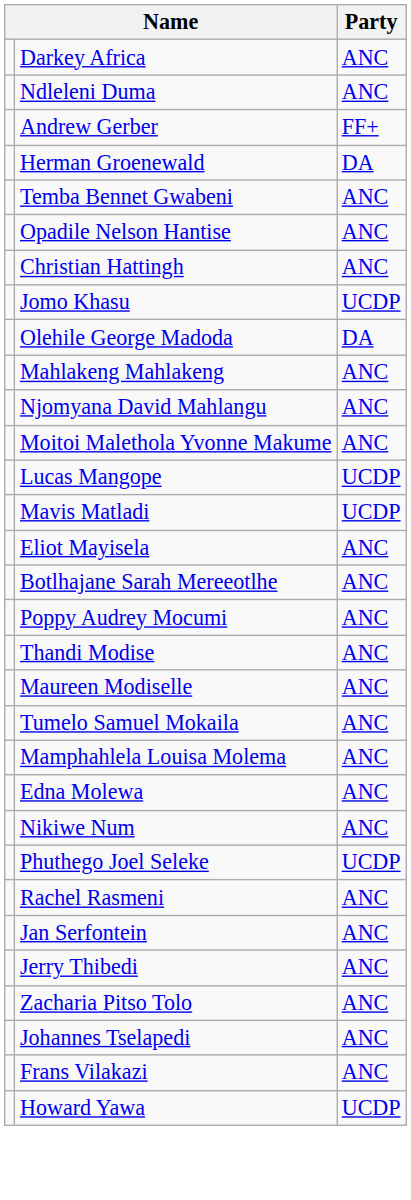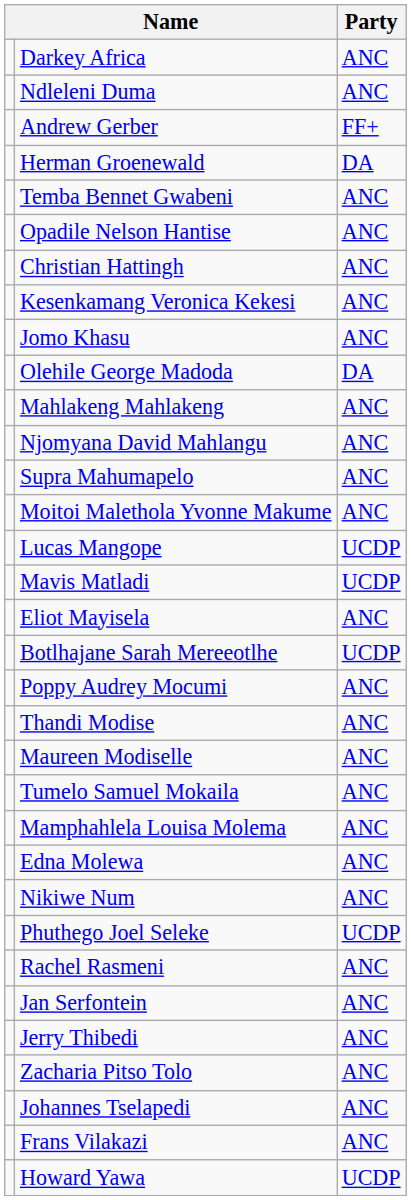+ row: (158, 302)
(371, 302) UCDP -> (365, 337) ANC
+ row: (107, 477)
(365, 582) ANC -> (371, 652) UCDP
